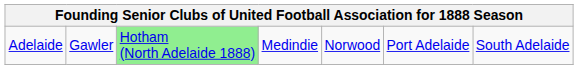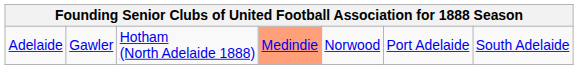(187, 45) lightgreen background -> (187, 45) no background
(290, 45) no background -> (290, 45) lightsalmon background
